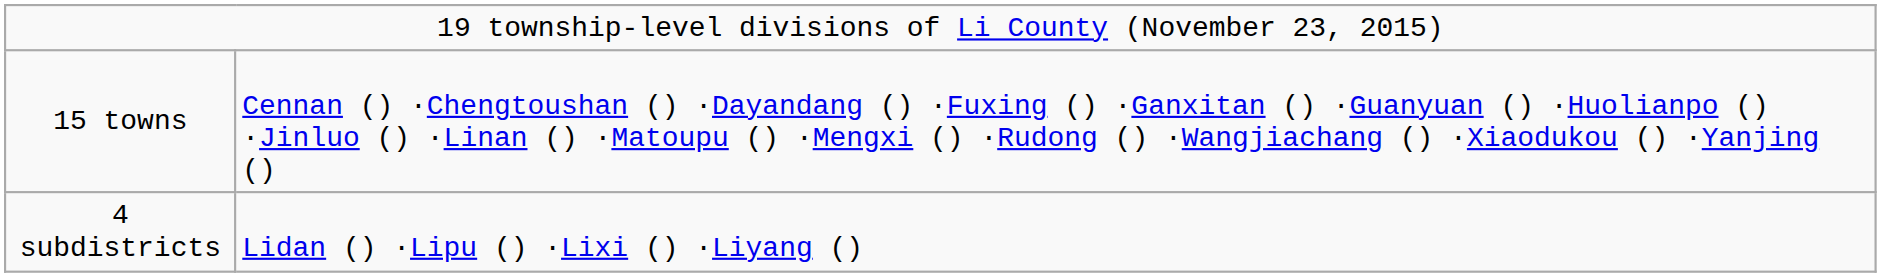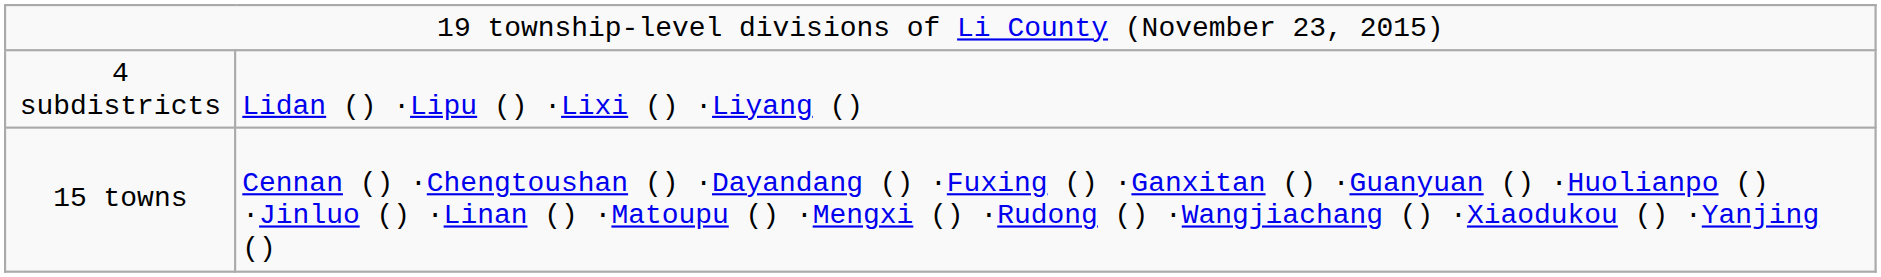rows swapped: (120, 232) <-> (120, 122)
